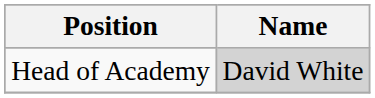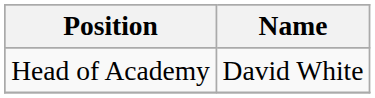(293, 69) lightgrey background -> (293, 69) no background
